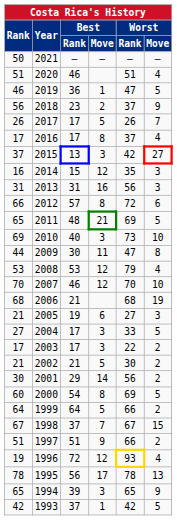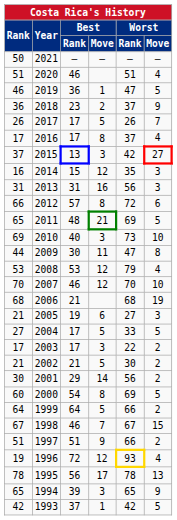(18, 106) 56 -> (18, 106) 36
(102, 332) 3 -> (102, 332) 5
(74, 426) 37 -> (74, 426) 46
